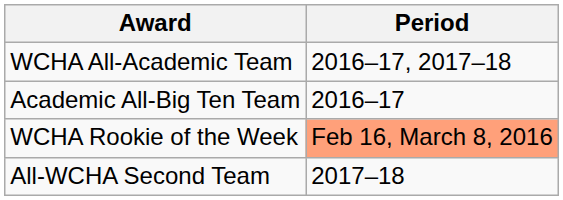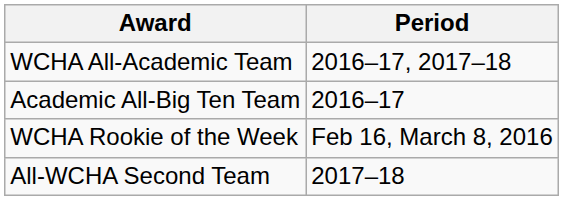(432, 137) lightsalmon background -> (432, 137) no background
